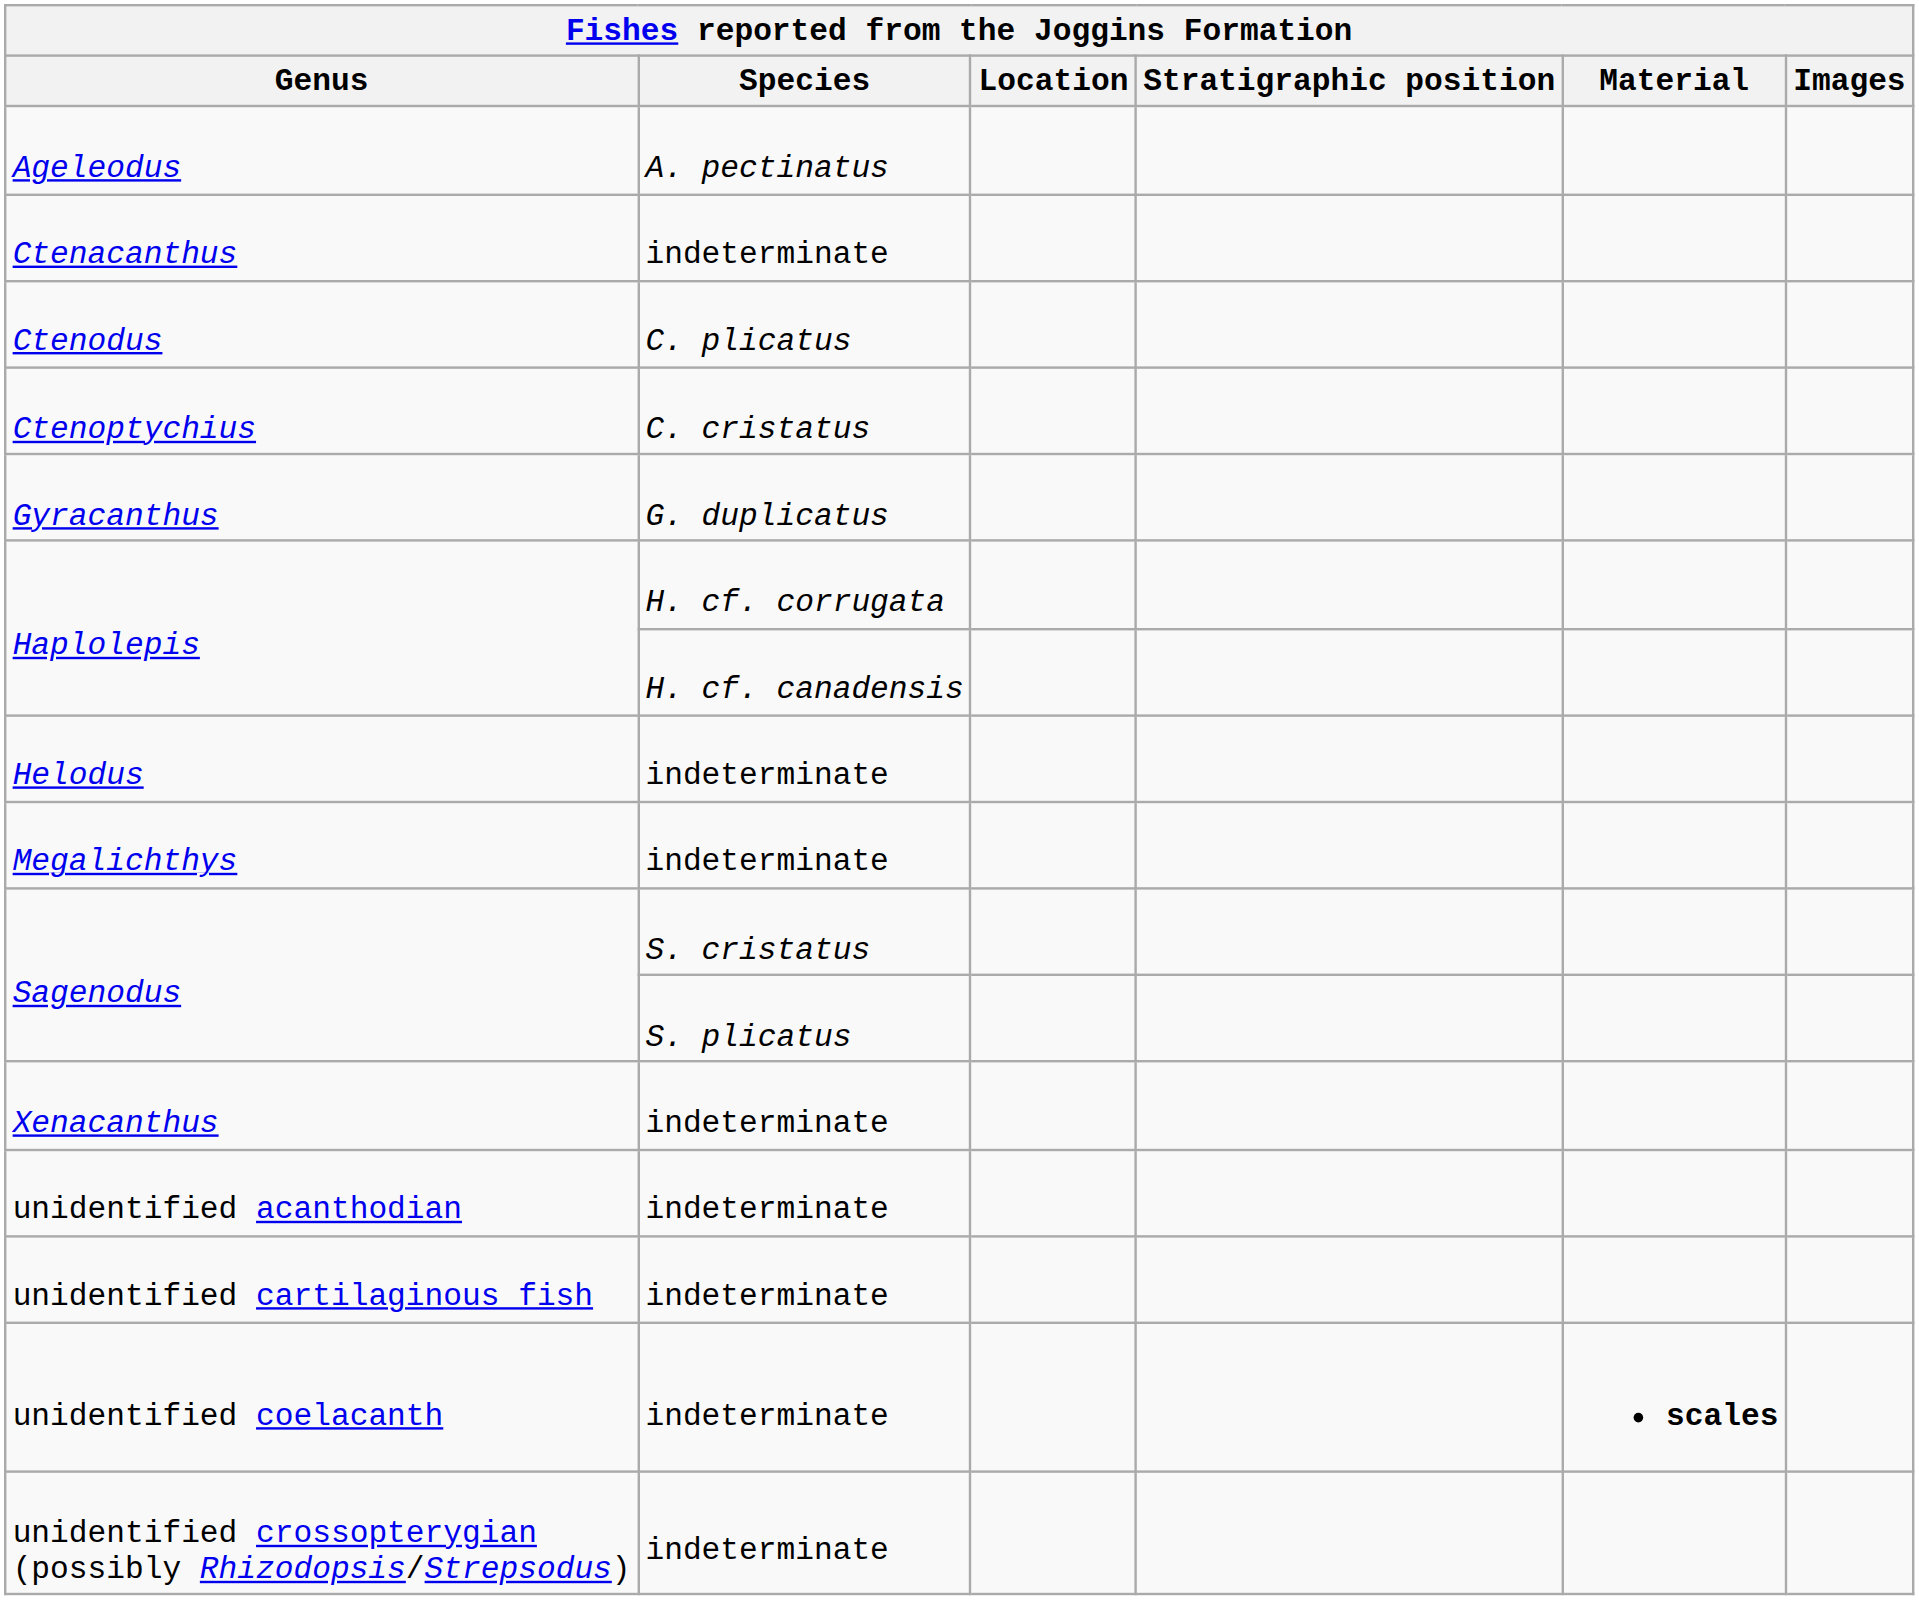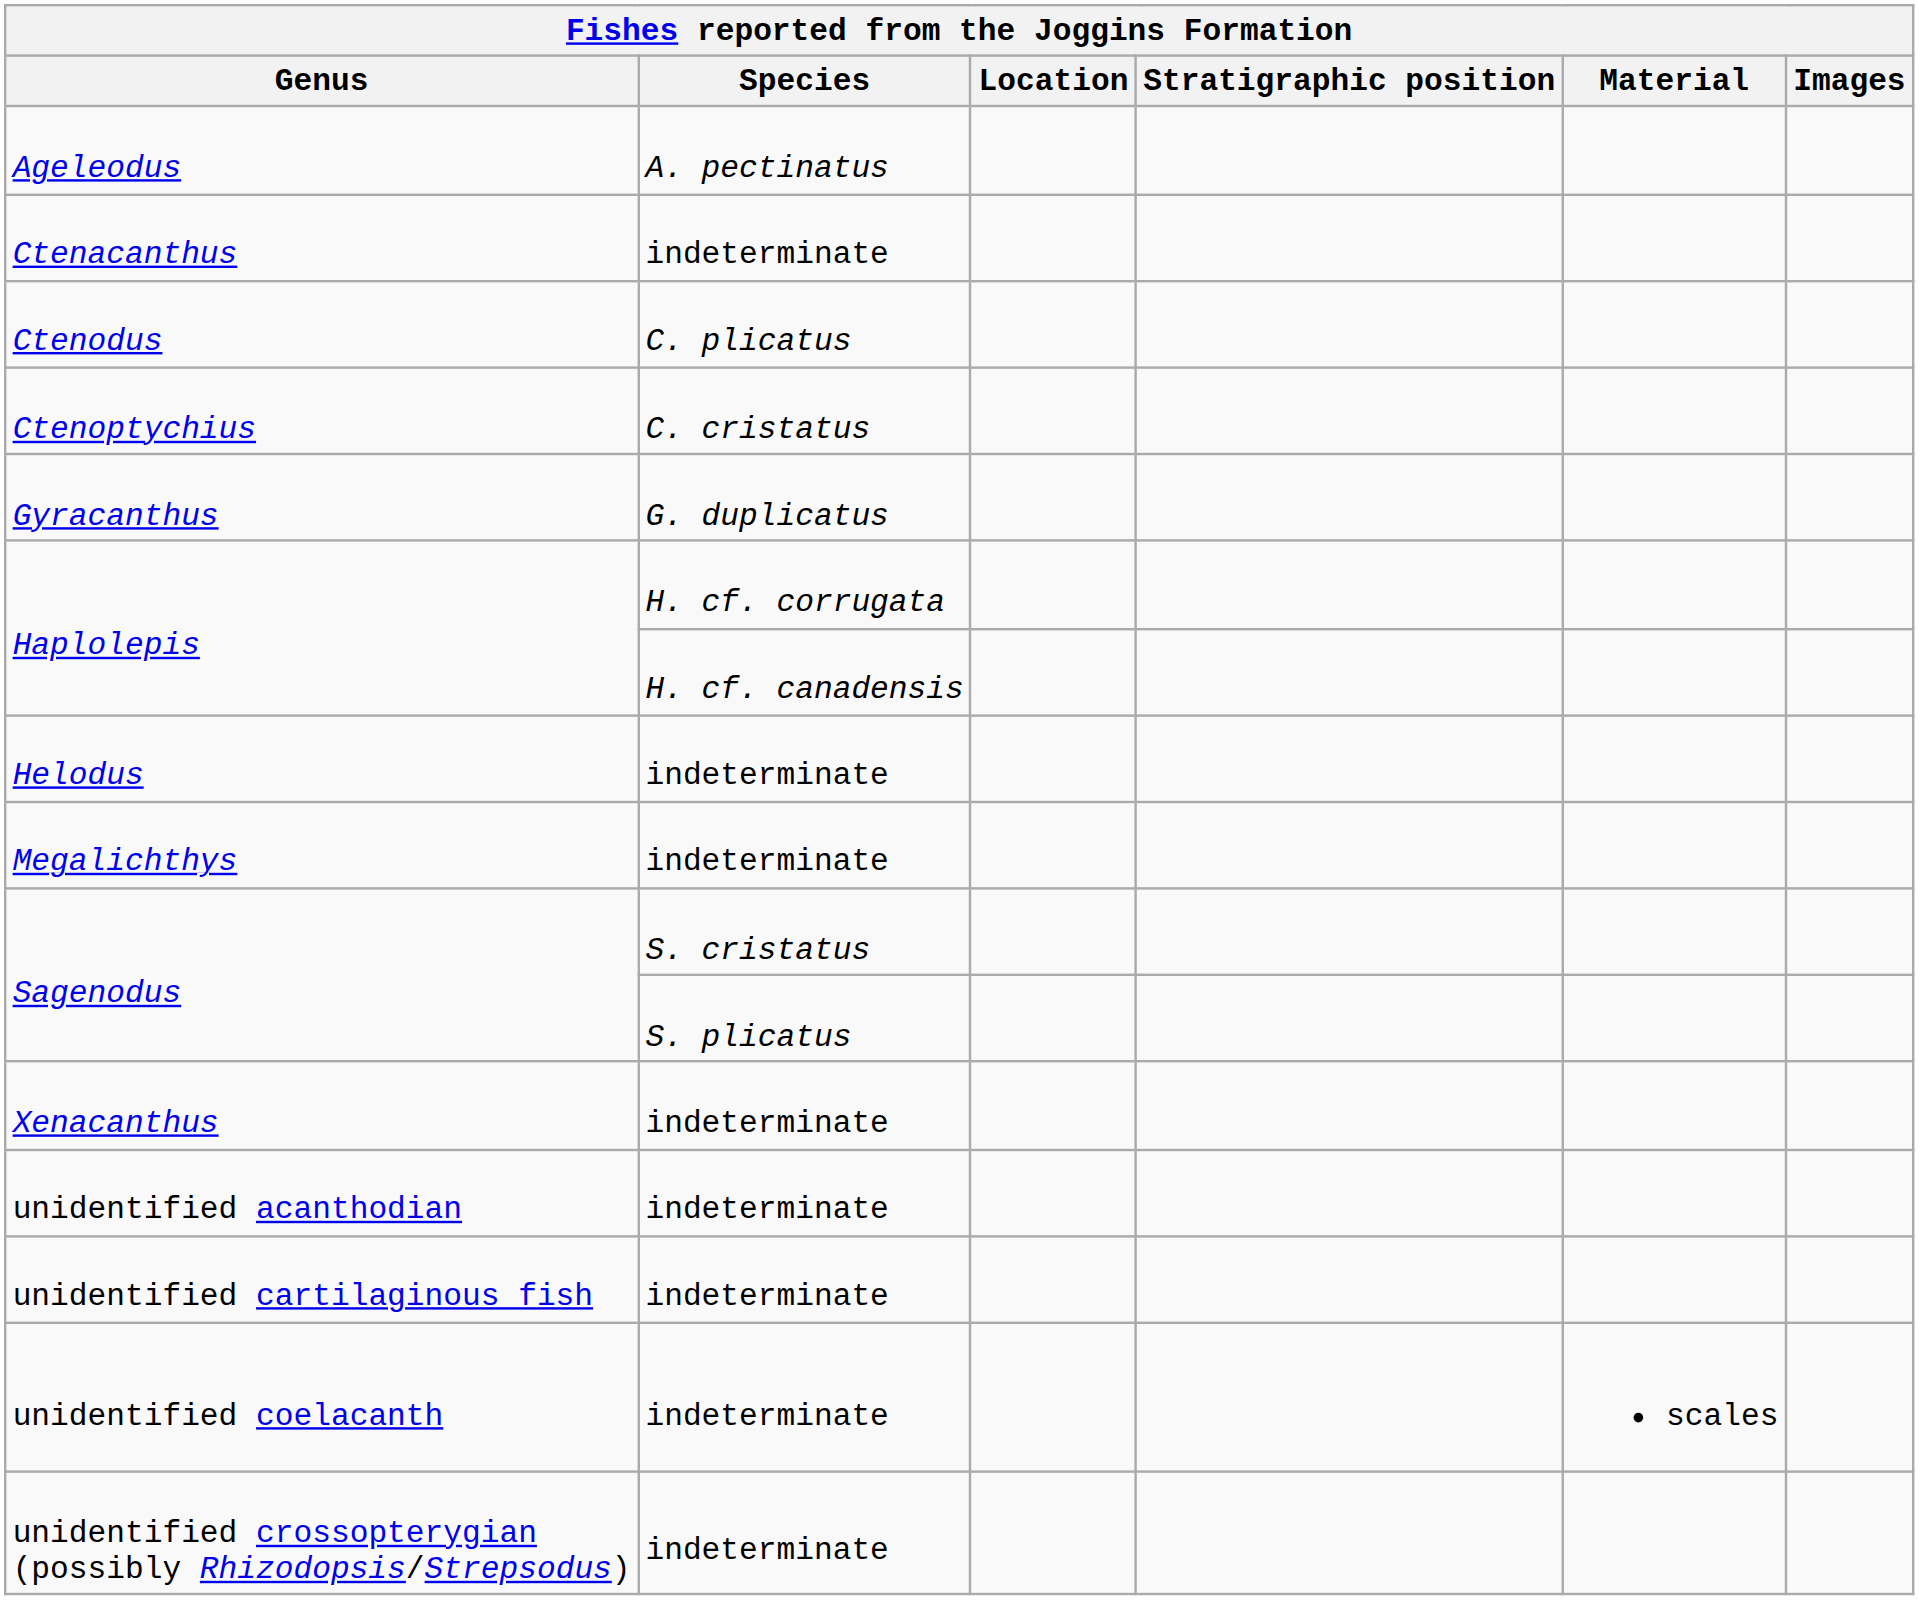(1674, 1415) bold -> (1674, 1415) normal
